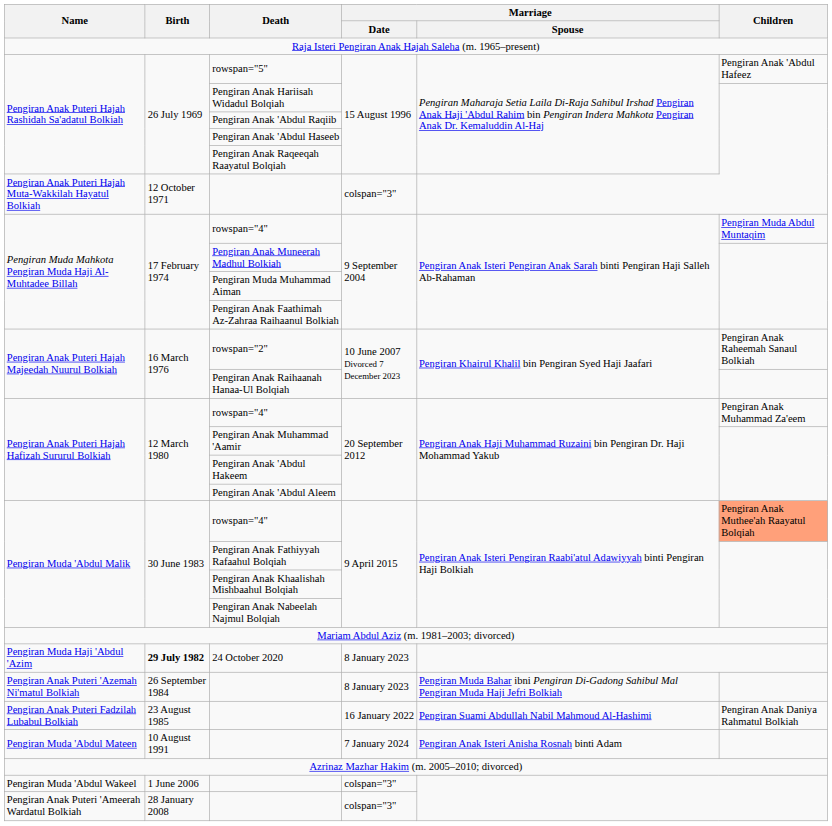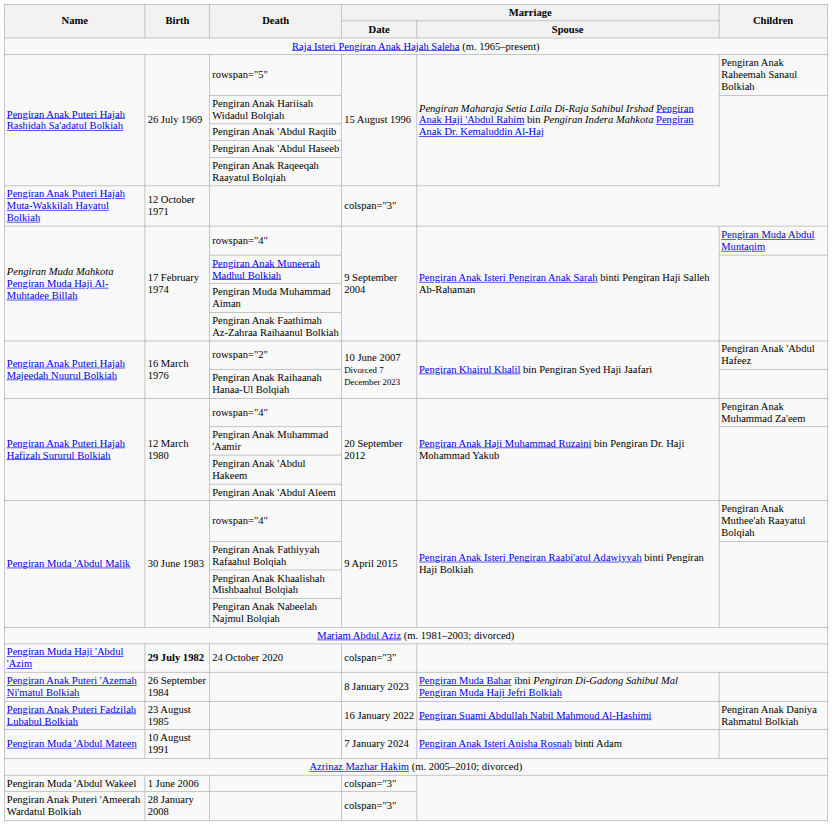(768, 69) Pengiran Anak 'Abdul Hafeez -> (759, 74) Pengiran Anak Raheemah Sanaul Bolkiah
(759, 349) Pengiran Anak Raheemah Sanaul Bolkiah -> (768, 355) Pengiran Anak 'Abdul Hafeez
(763, 521) lightsalmon background -> (763, 521) no background
(376, 658) 8 January 2023 -> (370, 658) colspan="3"
